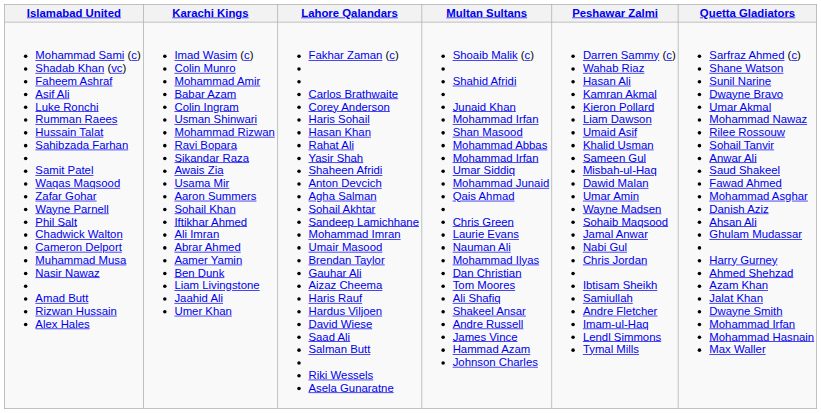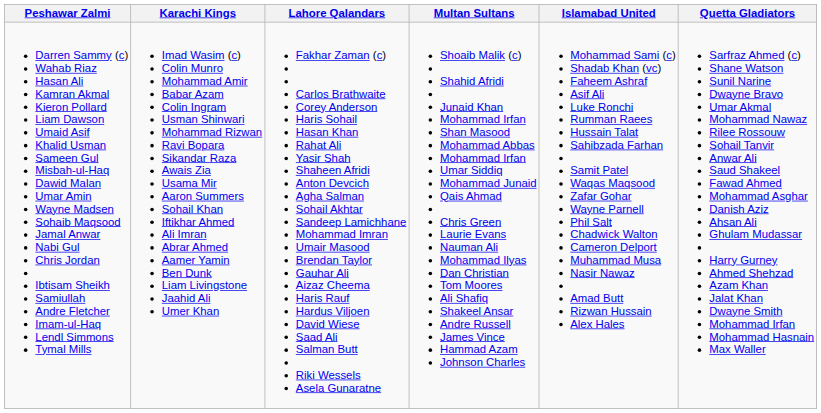columns swapped: (74, 13) <-> (615, 13)
